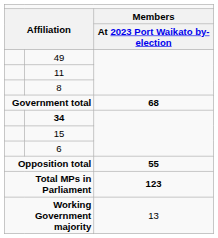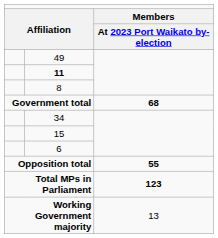(59, 73) normal -> (59, 73) bold
(59, 118) bold -> (59, 118) normal
